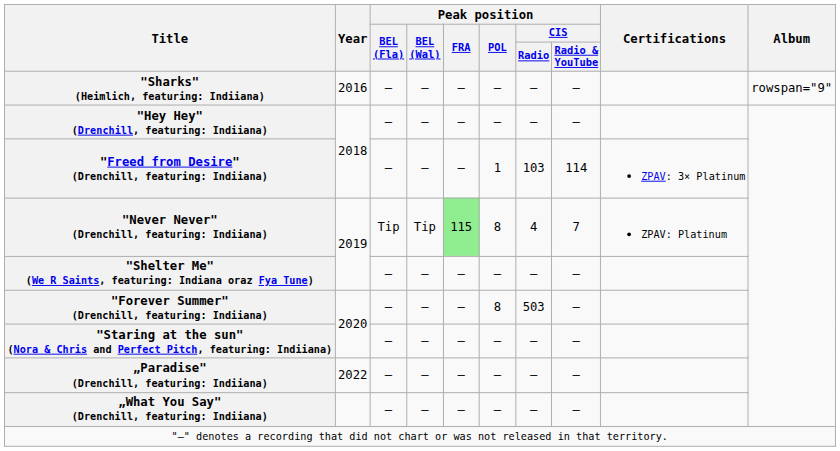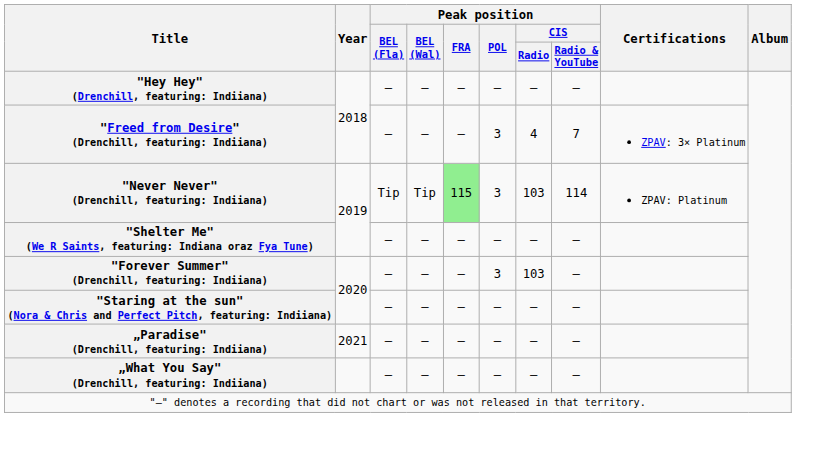- row: (170, 88)
(497, 168) 1 -> (497, 134) 3
(534, 168) 103 -> (534, 134) 4
(576, 168) 114 -> (576, 134) 7
(497, 227) 8 -> (497, 193) 3
(534, 227) 4 -> (534, 193) 103
(576, 227) 7 -> (576, 193) 114
(497, 307) 8 -> (497, 273) 3
(534, 307) 503 -> (534, 273) 103
(353, 375) 2022 -> (353, 341) 2021
